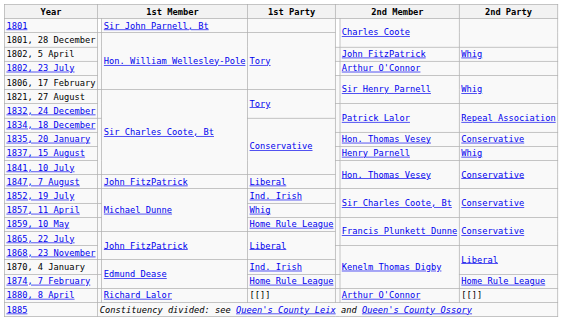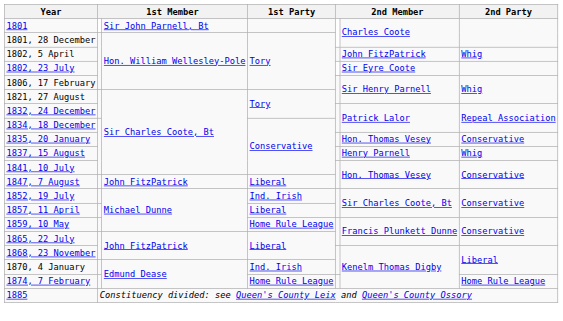(381, 68) Arthur O'Connor -> (378, 68) Sir Eyre Coote
(260, 210) Whig -> (268, 210) Liberal
- row: (40, 295)
